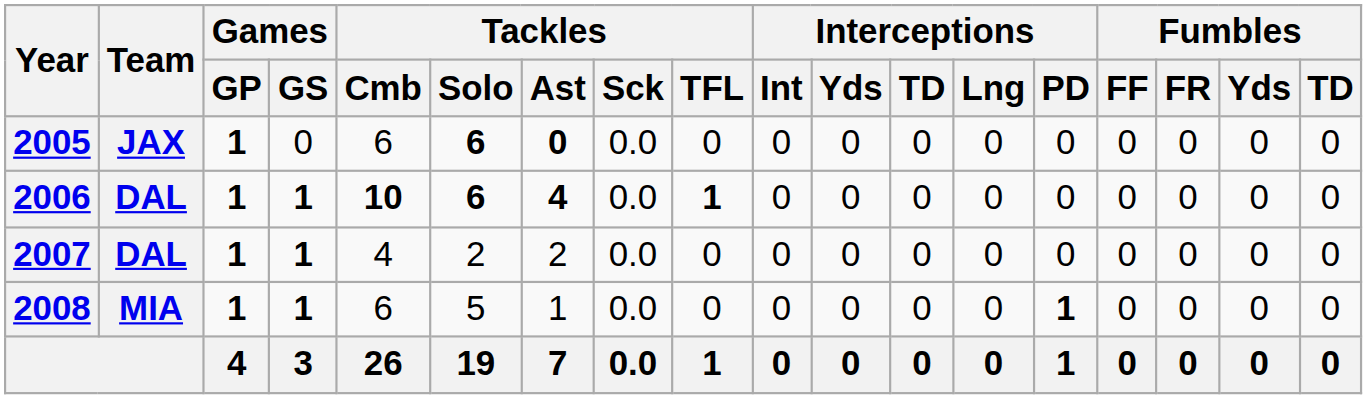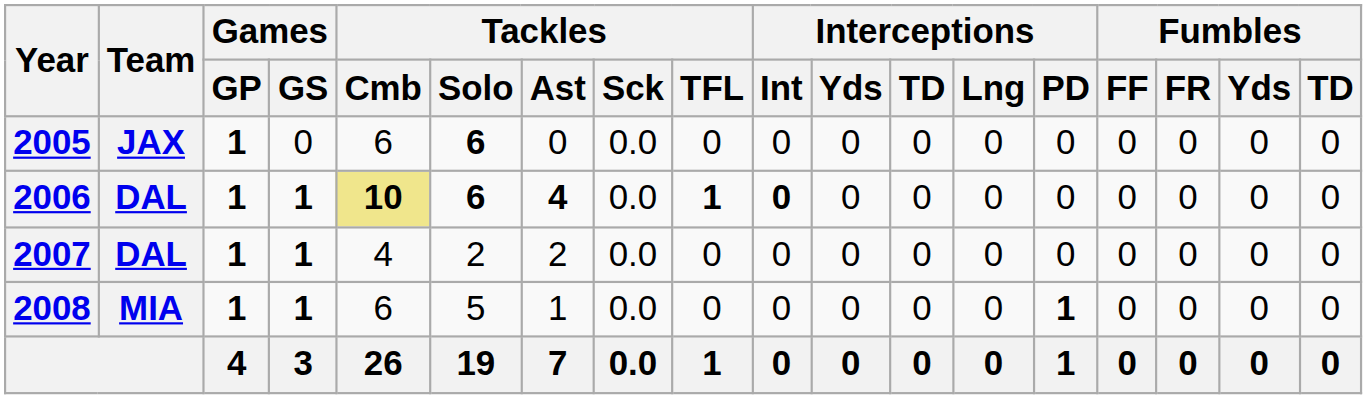(558, 142) bold -> (558, 142) normal
(383, 198) no background -> (383, 198) khaki background
(781, 198) normal -> (781, 198) bold
